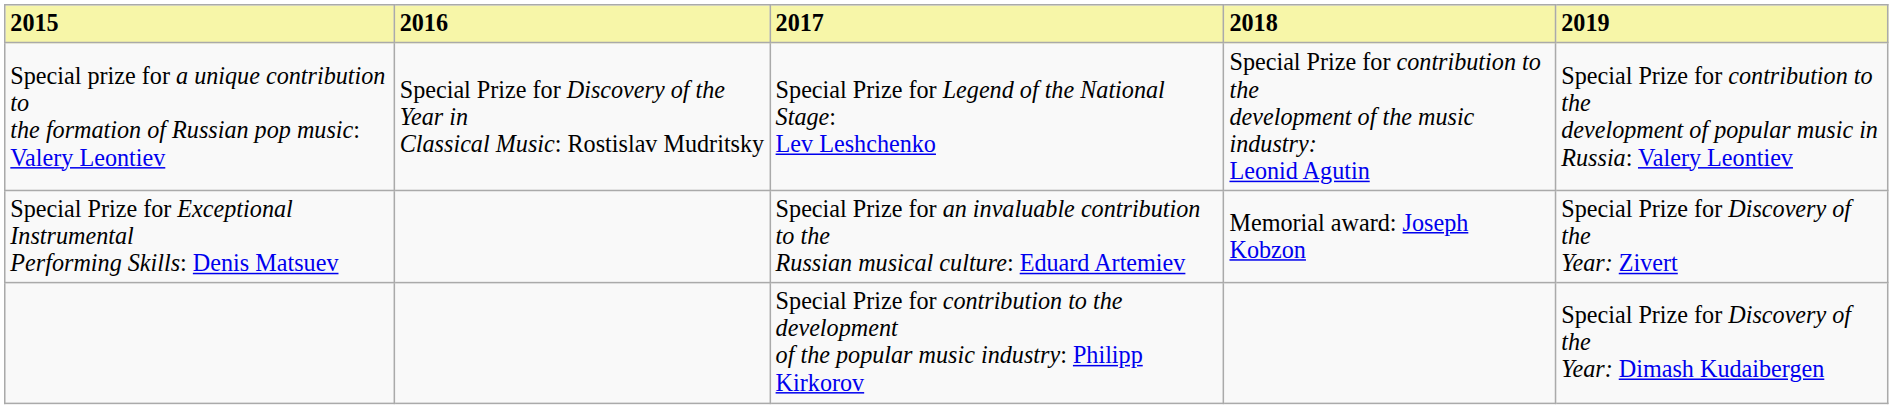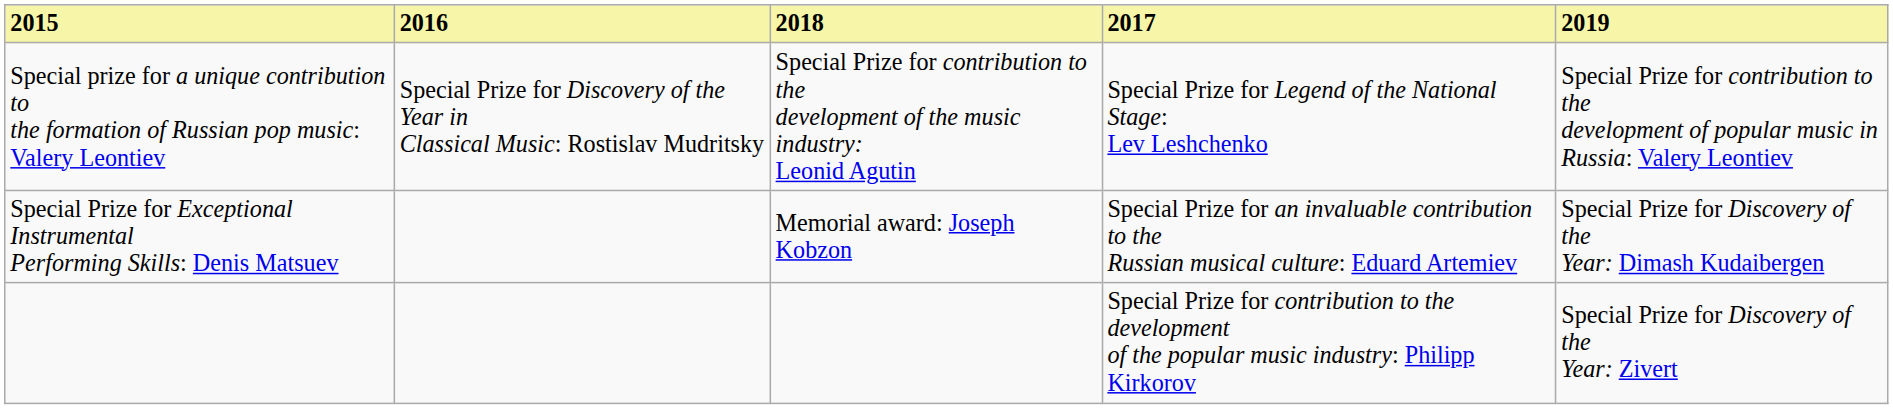columns swapped: (800, 23) <-> (1254, 23)
(1706, 236) Special Prize for Discovery of the Year: Zivert -> (1706, 236) Special Prize for Discovery of the Year: Dimash Kudaibergen
(1706, 342) Special Prize for Discovery of the Year: Dimash Kudaibergen -> (1706, 342) Special Prize for Discovery of the Year: Zivert
